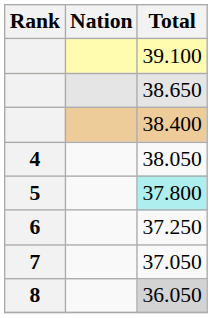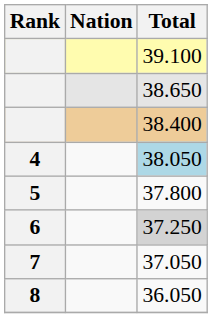(172, 158) no background -> (172, 158) lightblue background
(172, 192) paleturquoise background -> (172, 192) no background
(172, 227) no background -> (172, 227) lightgrey background
(172, 295) lightgrey background -> (172, 295) no background
